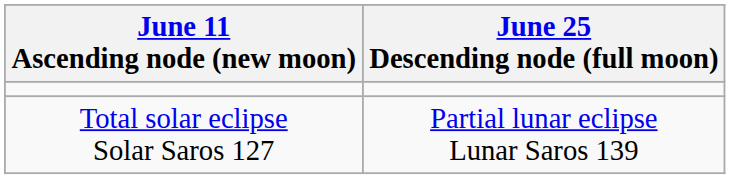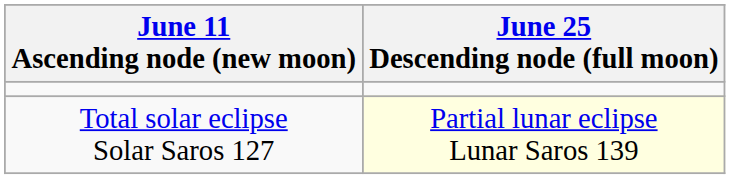(544, 134) no background -> (544, 134) lightyellow background
